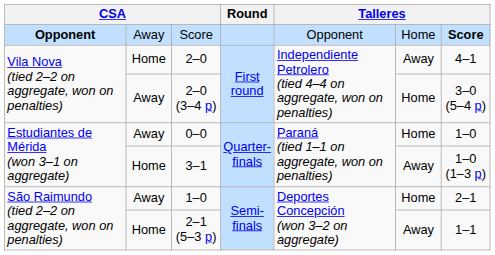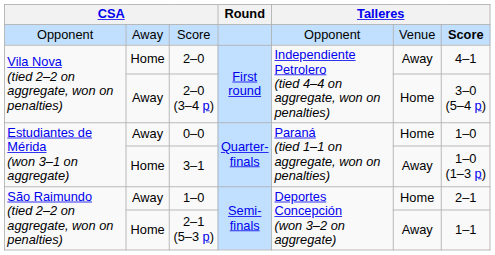(65, 34) bold -> (65, 34) normal
(418, 34) Home -> (417, 34) Venue
